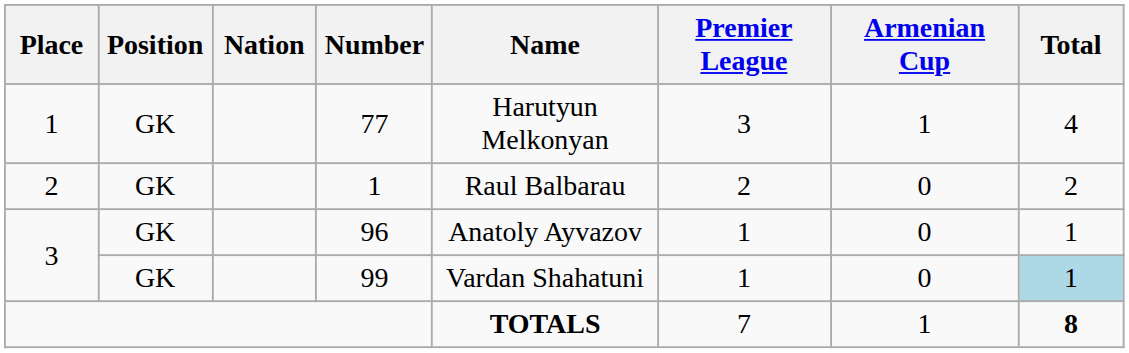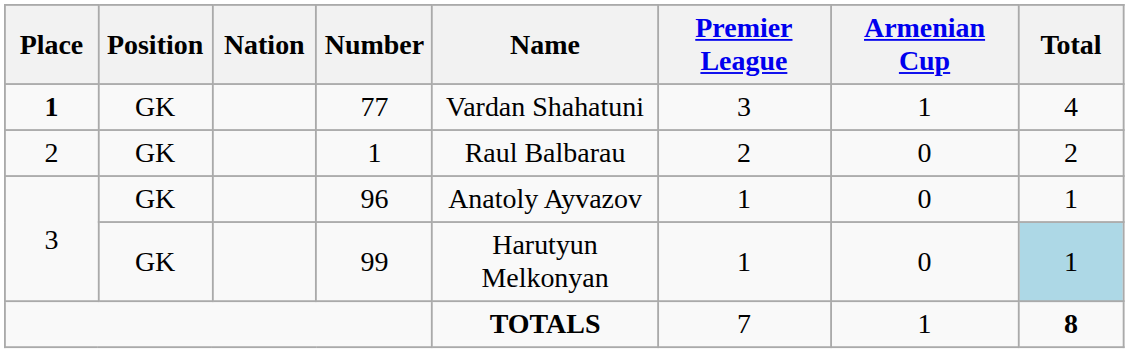(51, 123) normal -> (51, 106) bold
(545, 123) Harutyun Melkonyan -> (545, 106) Vardan Shahatuni
(545, 278) Vardan Shahatuni -> (545, 261) Harutyun Melkonyan
